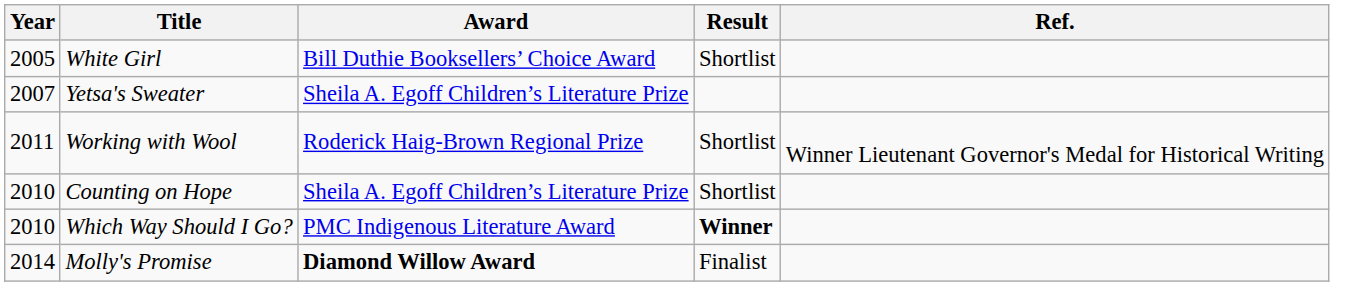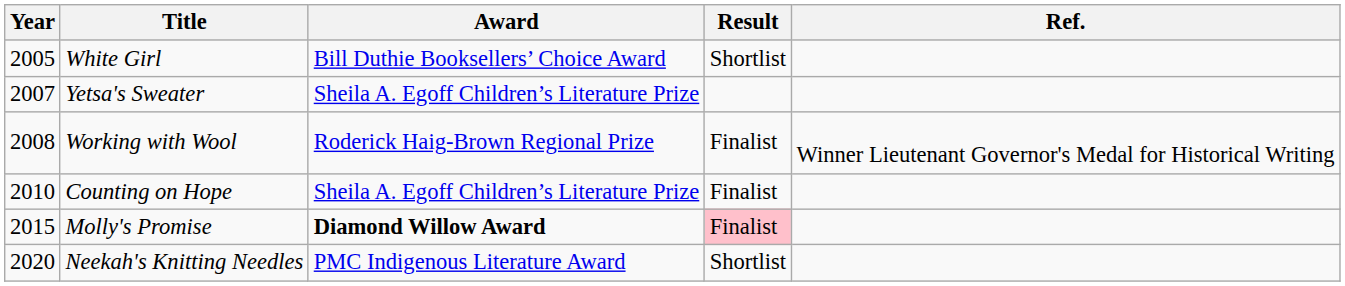(32, 142) 2011 -> (32, 142) 2008
(737, 142) Shortlist -> (744, 142) Finalist
(737, 190) Shortlist -> (744, 190) Finalist
- row: (179, 226)
(32, 262) 2014 -> (32, 226) 2015
(733, 262) no background -> (744, 226) pink background
+ row: (184, 262)
